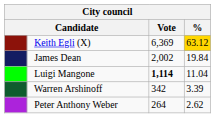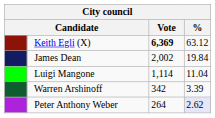(162, 43) normal -> (162, 43) bold
(197, 43) gold background -> (197, 43) no background
(162, 74) bold -> (162, 74) normal
(195, 105) no background -> (195, 105) lavender background
